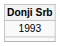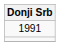(30, 28) 1993 -> (30, 28) 1991
